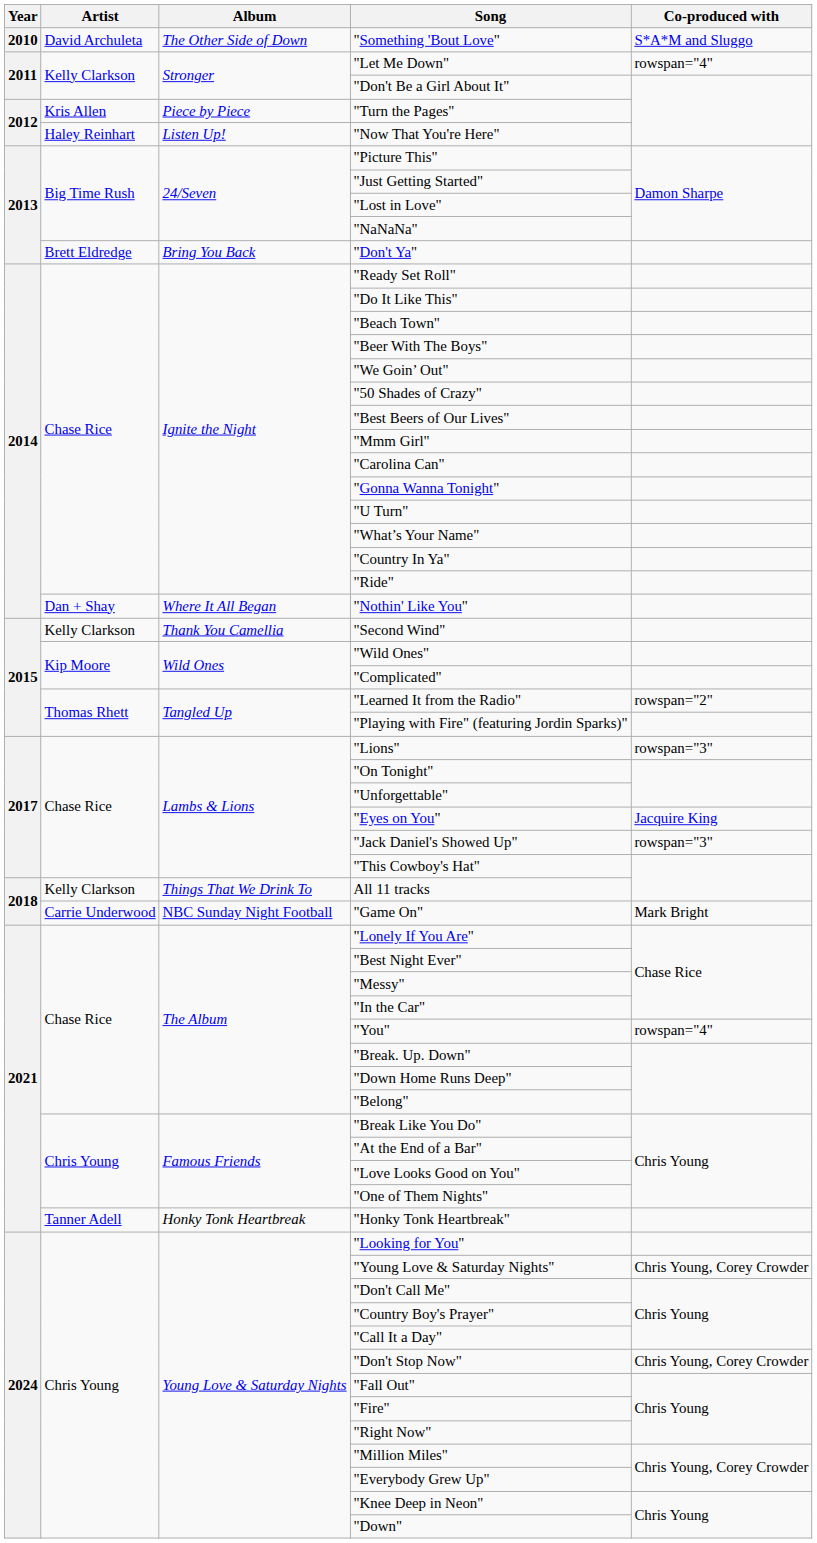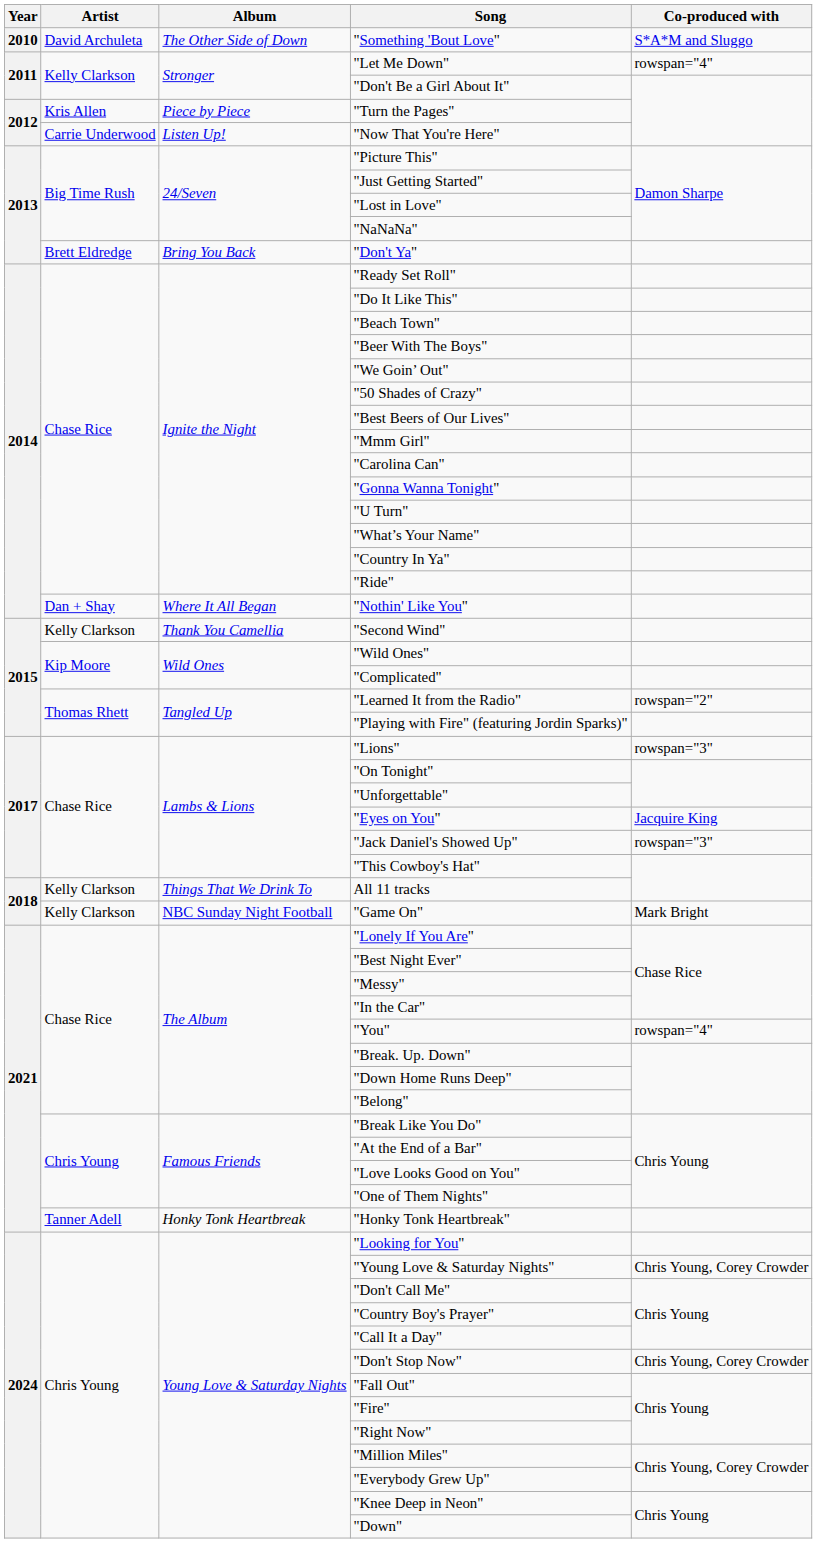(90, 134) Haley Reinhart -> (100, 134) Carrie Underwood
(100, 913) Carrie Underwood -> (90, 913) Kelly Clarkson
